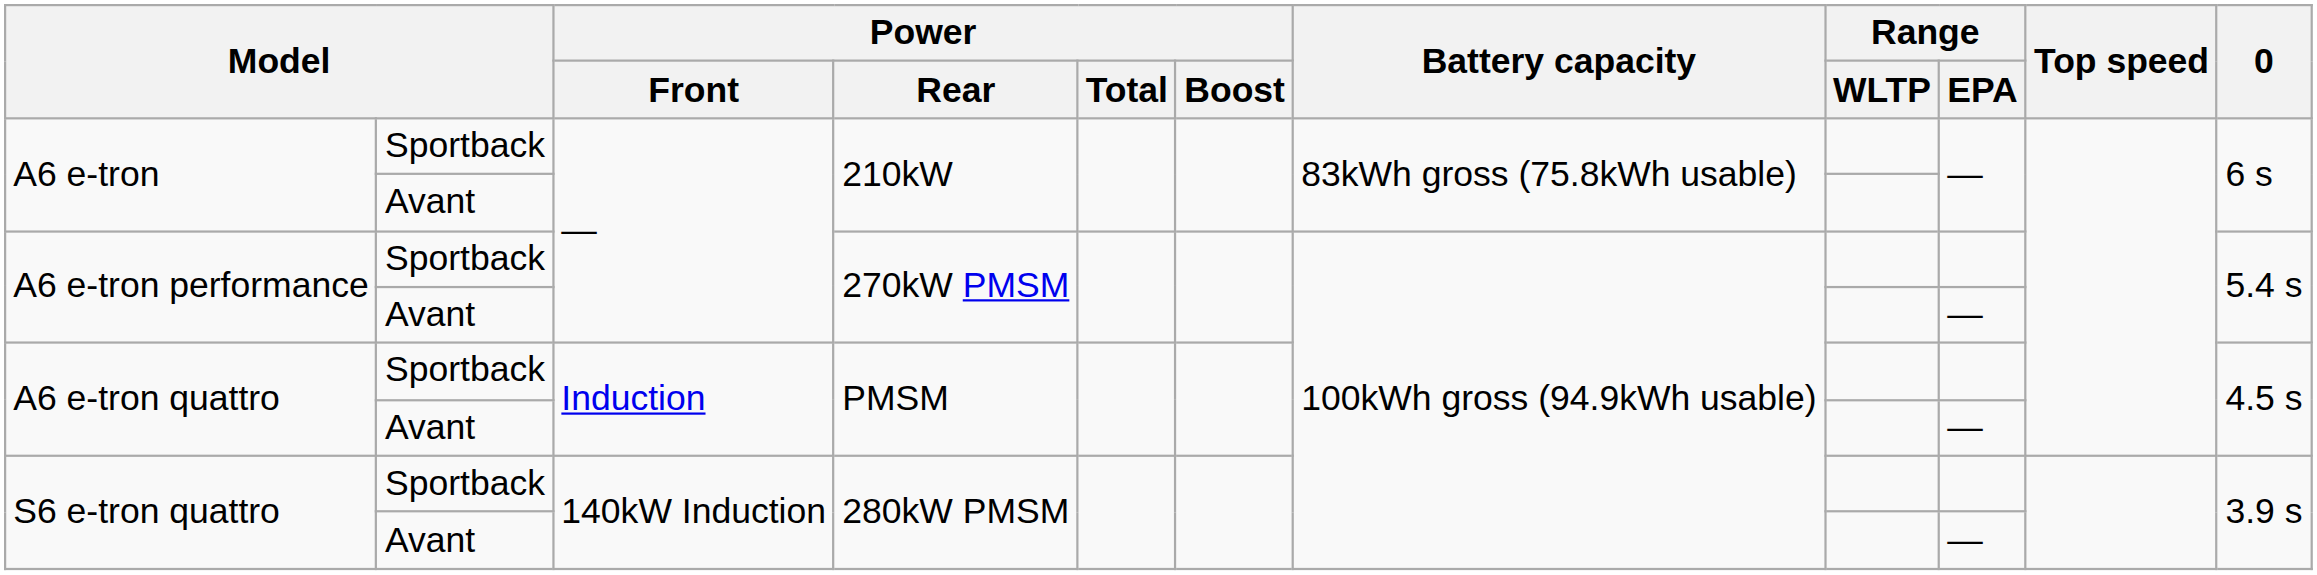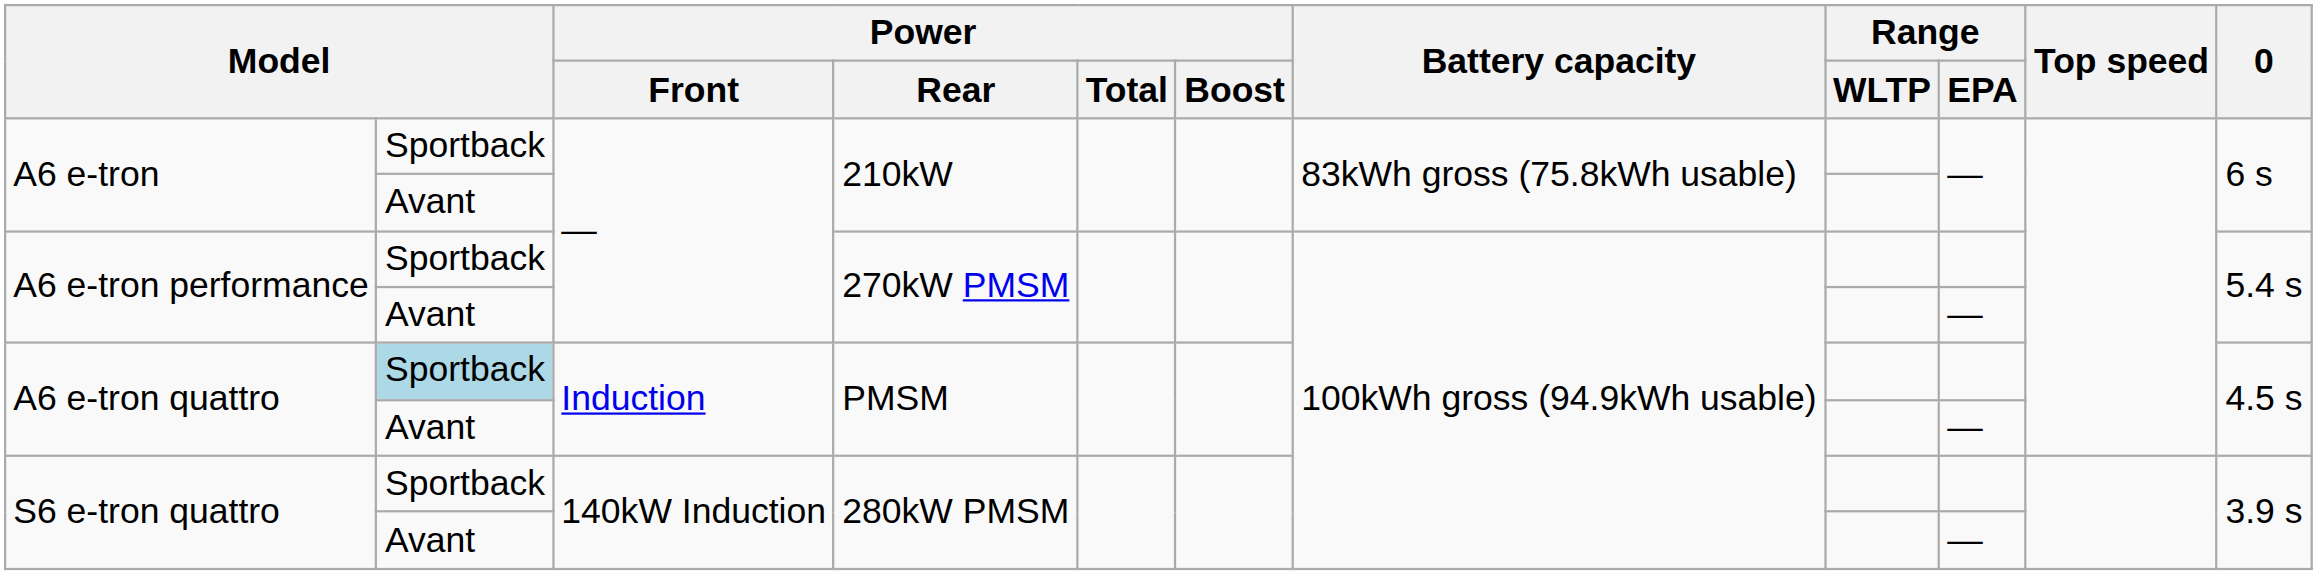(465, 370) no background -> (465, 370) lightblue background
